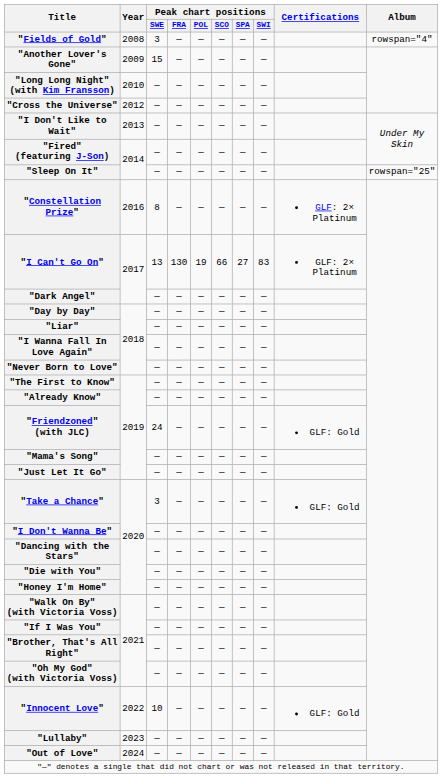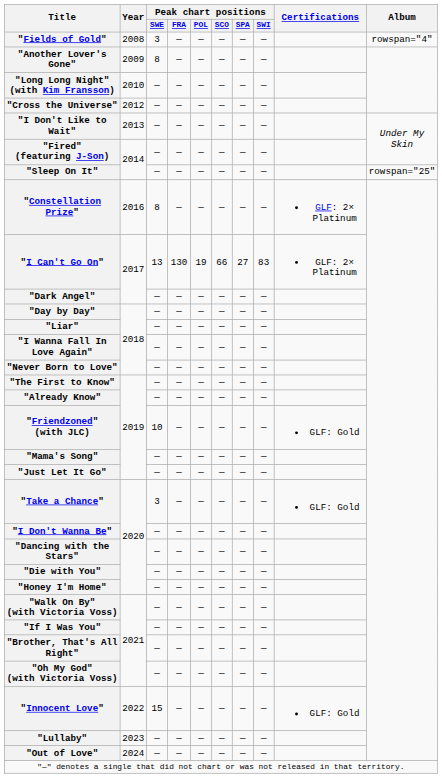(157, 60) 15 -> (157, 60) 8
(157, 427) 24 -> (157, 427) 10
(157, 709) 10 -> (157, 709) 15
